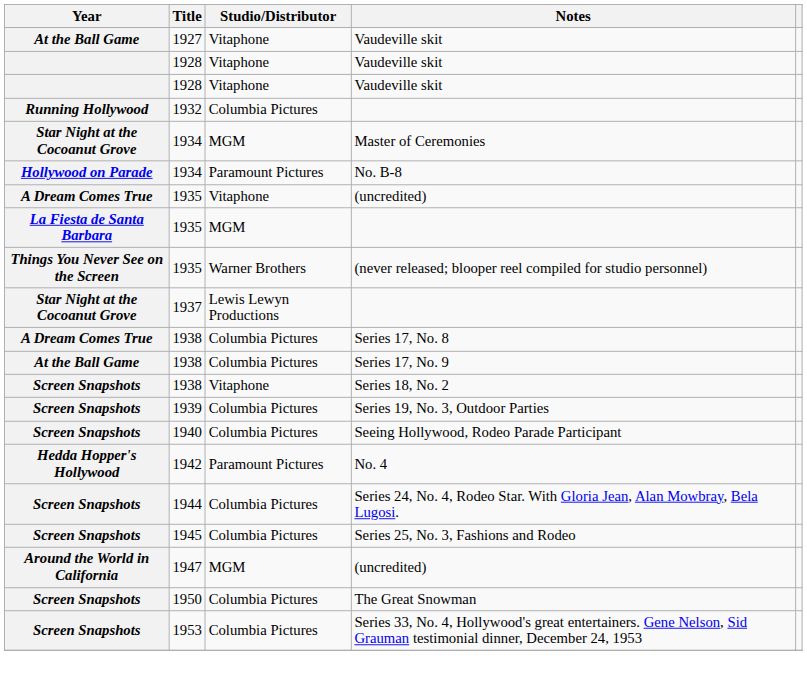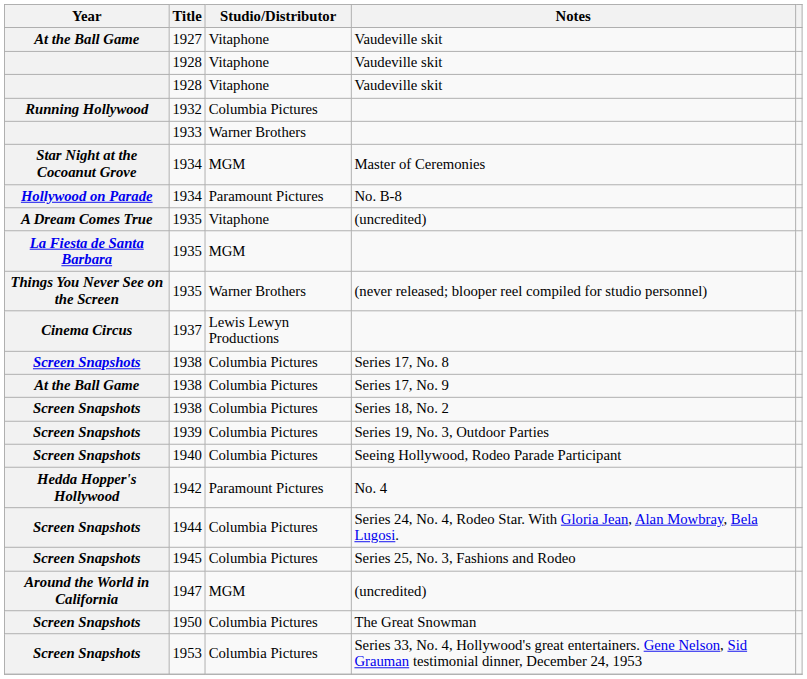+ row: (187, 132)
(87, 307) Star Night at the Cocoanut Grove -> (87, 330) Cinema Circus
(87, 339) A Dream Comes True -> (87, 362) Screen Snapshots
(239, 385) Vitaphone -> (263, 409) Columbia Pictures
